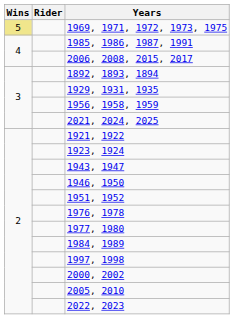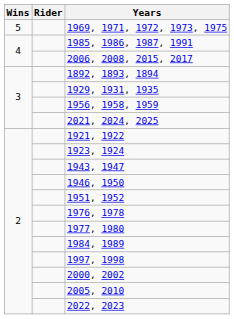(18, 28) khaki background -> (18, 28) no background
